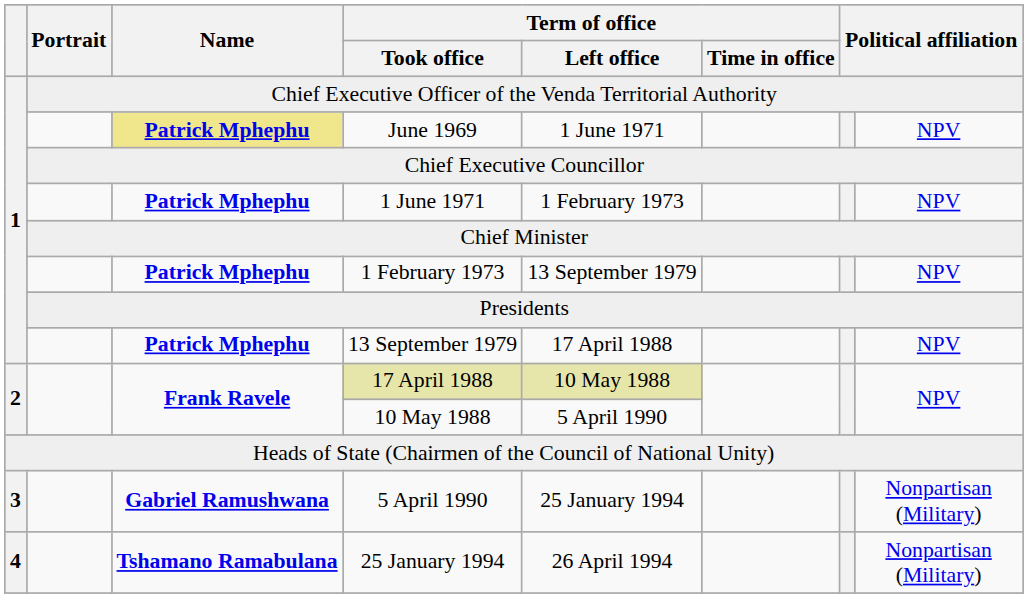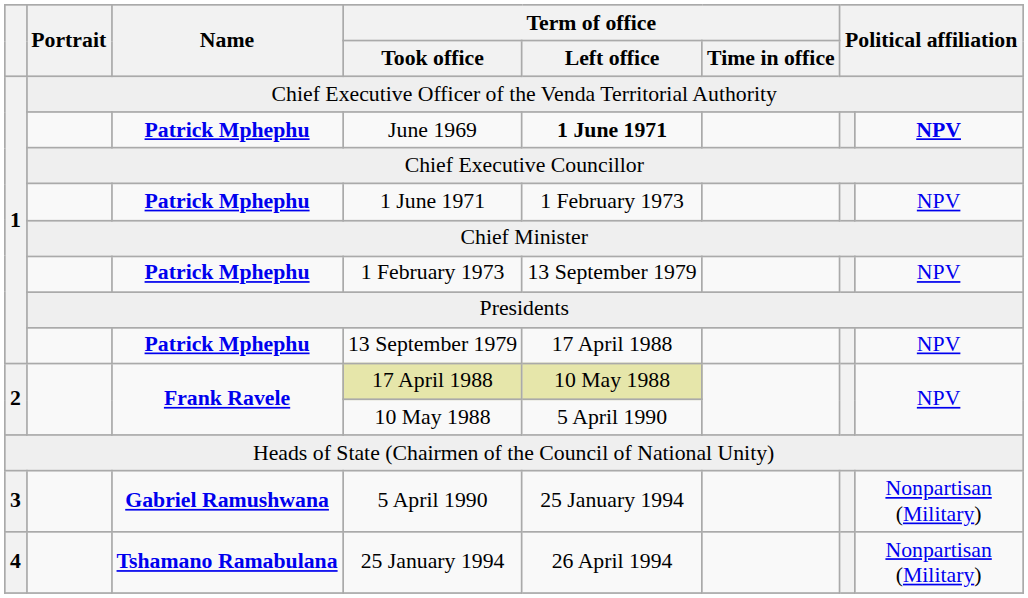(227, 129) khaki background -> (227, 129) no background
(612, 129) normal -> (612, 129) bold
(939, 129) normal -> (939, 129) bold
